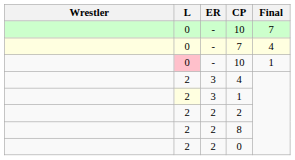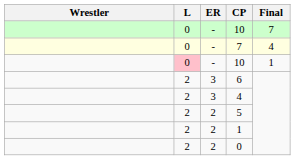(239, 79) 4 -> (239, 79) 6
(187, 96) lightyellow background -> (187, 96) no background
(239, 96) 1 -> (239, 96) 4
(239, 113) 2 -> (239, 113) 5
(239, 130) 8 -> (239, 130) 1
